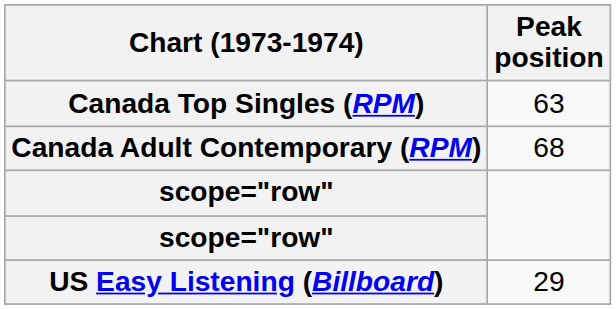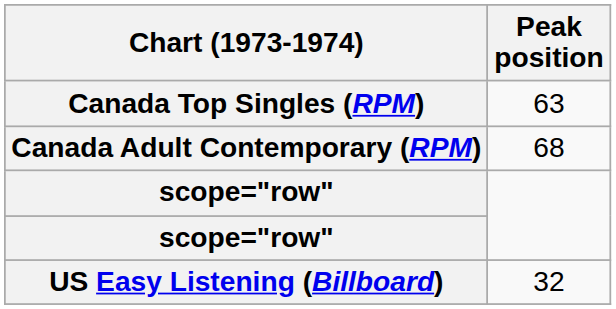(549, 281) 29 -> (549, 281) 32
